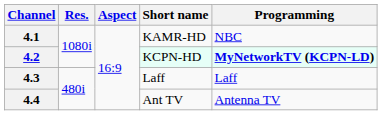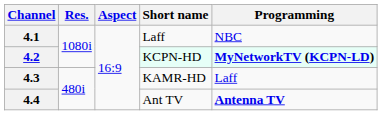(174, 36) KAMR-HD -> (154, 36) Laff
(154, 78) Laff -> (174, 78) KAMR-HD
(247, 99) normal -> (250, 99) bold
